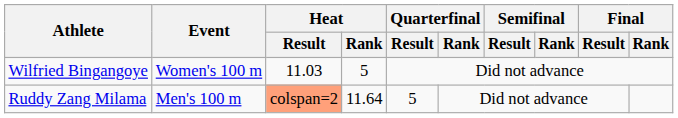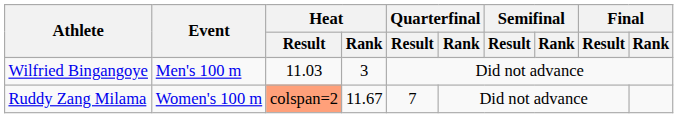(209, 71) Women's 100 m -> (199, 71) Men's 100 m
(364, 71) 5 -> (364, 71) 3
(199, 99) Men's 100 m -> (209, 99) Women's 100 m
(364, 99) 11.64 -> (364, 99) 11.67
(412, 99) 5 -> (412, 99) 7
